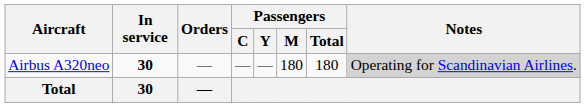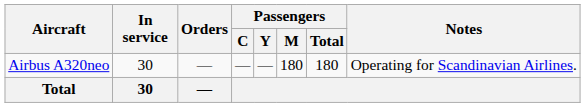(145, 65) bold -> (145, 65) normal
(464, 65) lightgrey background -> (464, 65) no background
